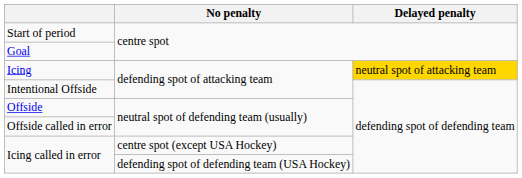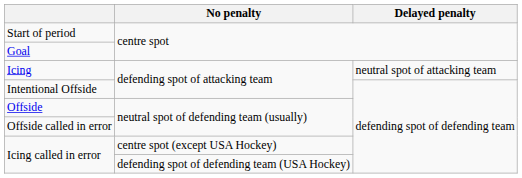(426, 70) gold background -> (426, 70) no background
